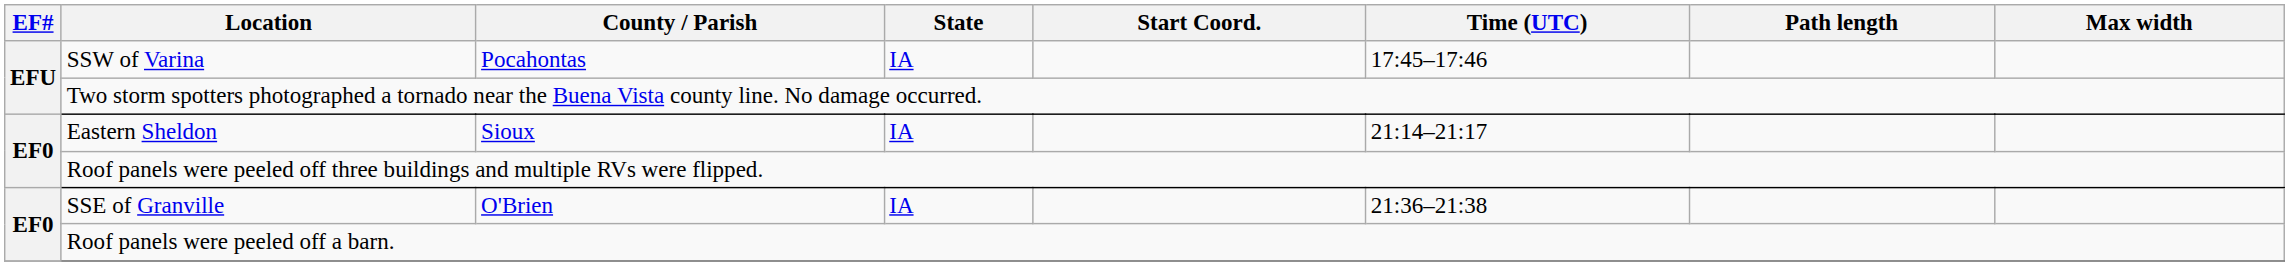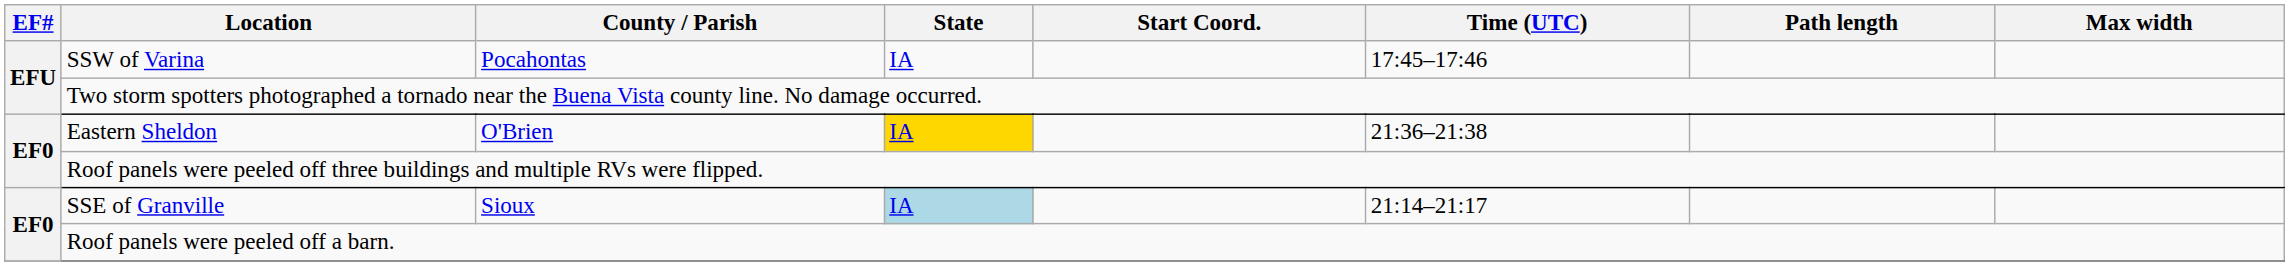(508, 132) Sioux -> (517, 132) O'Brien
(901, 132) no background -> (901, 132) gold background
(1429, 132) 21:14–21:17 -> (1429, 132) 21:36–21:38
(517, 205) O'Brien -> (508, 205) Sioux
(901, 205) no background -> (901, 205) lightblue background
(1429, 205) 21:36–21:38 -> (1429, 205) 21:14–21:17
